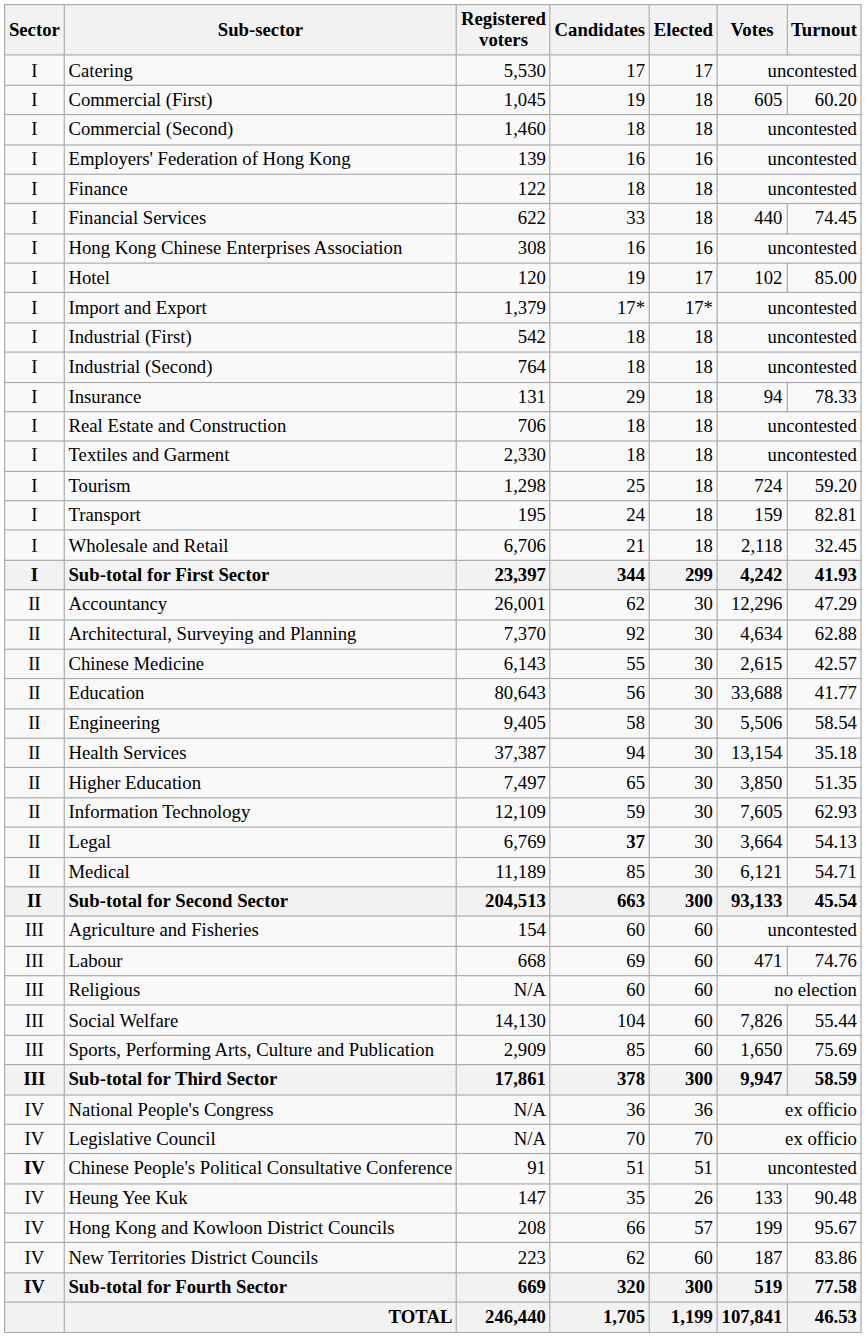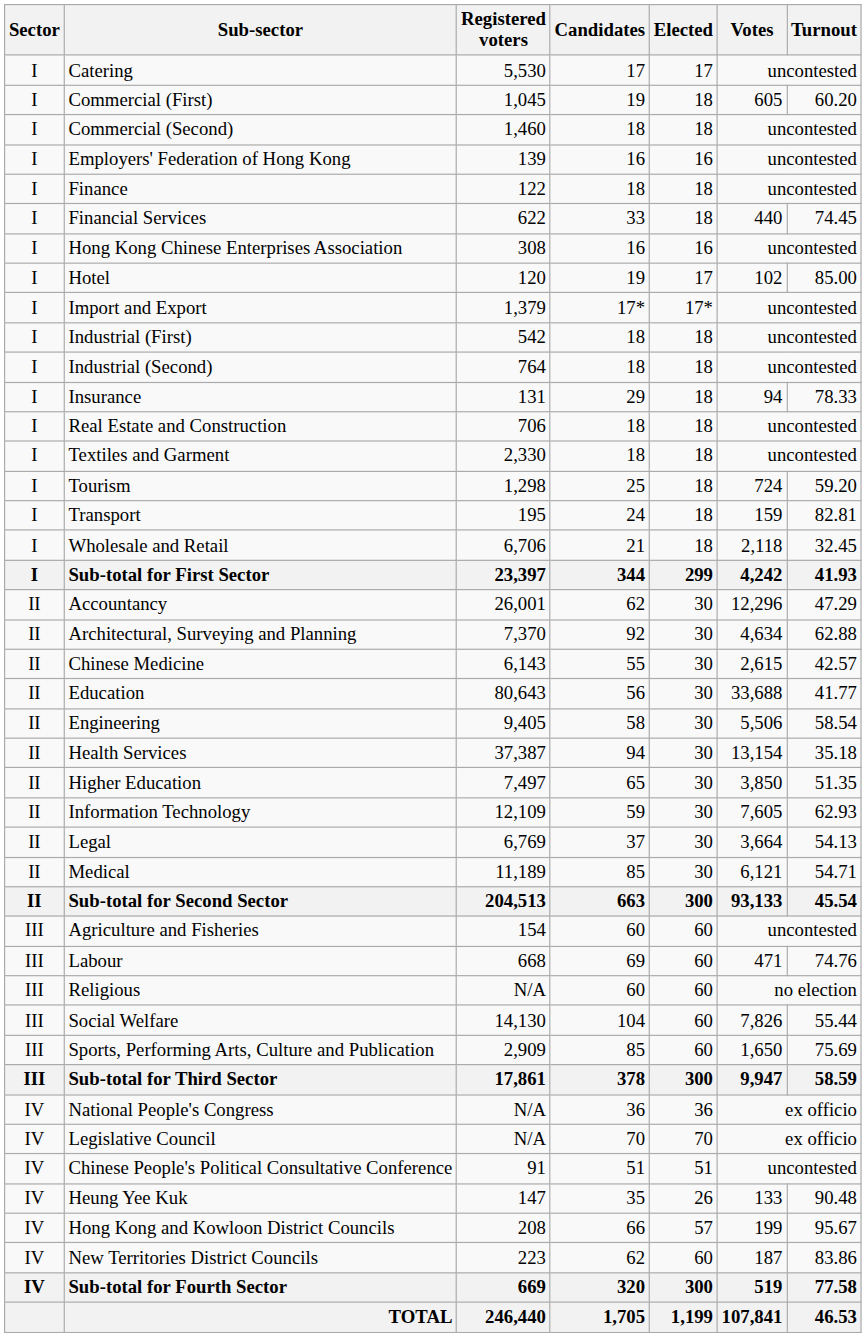(636, 842) bold -> (636, 842) normal
(34, 1168) bold -> (34, 1168) normal
